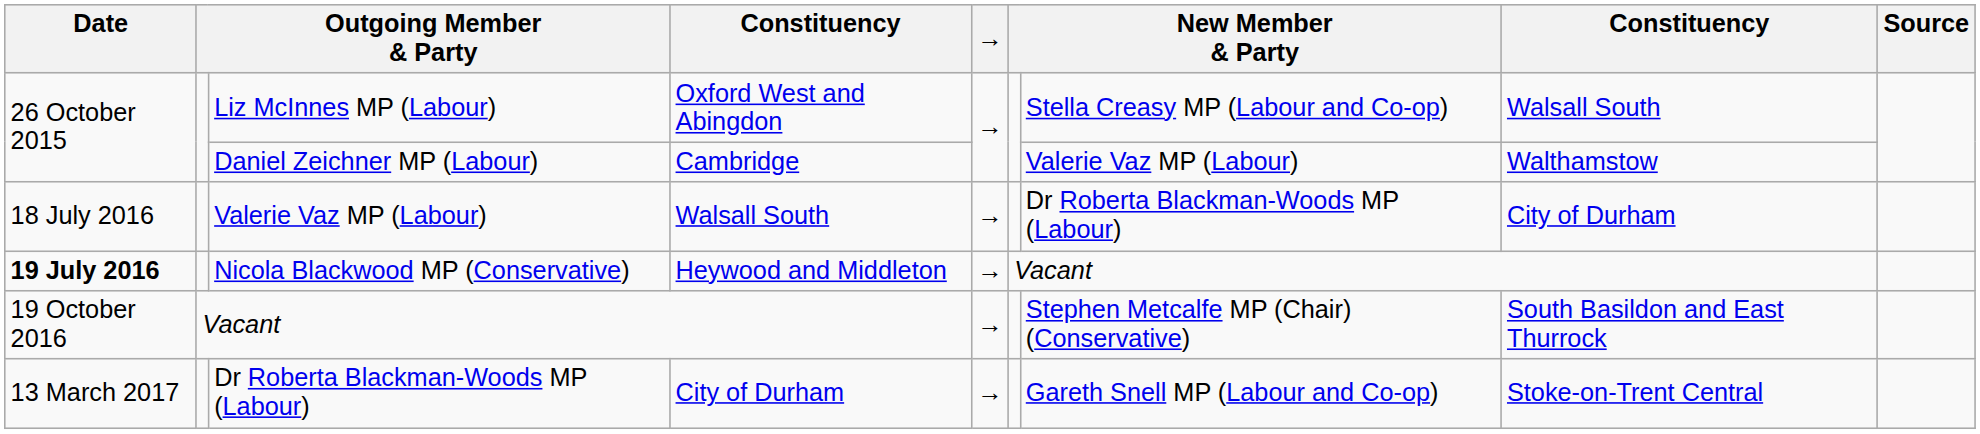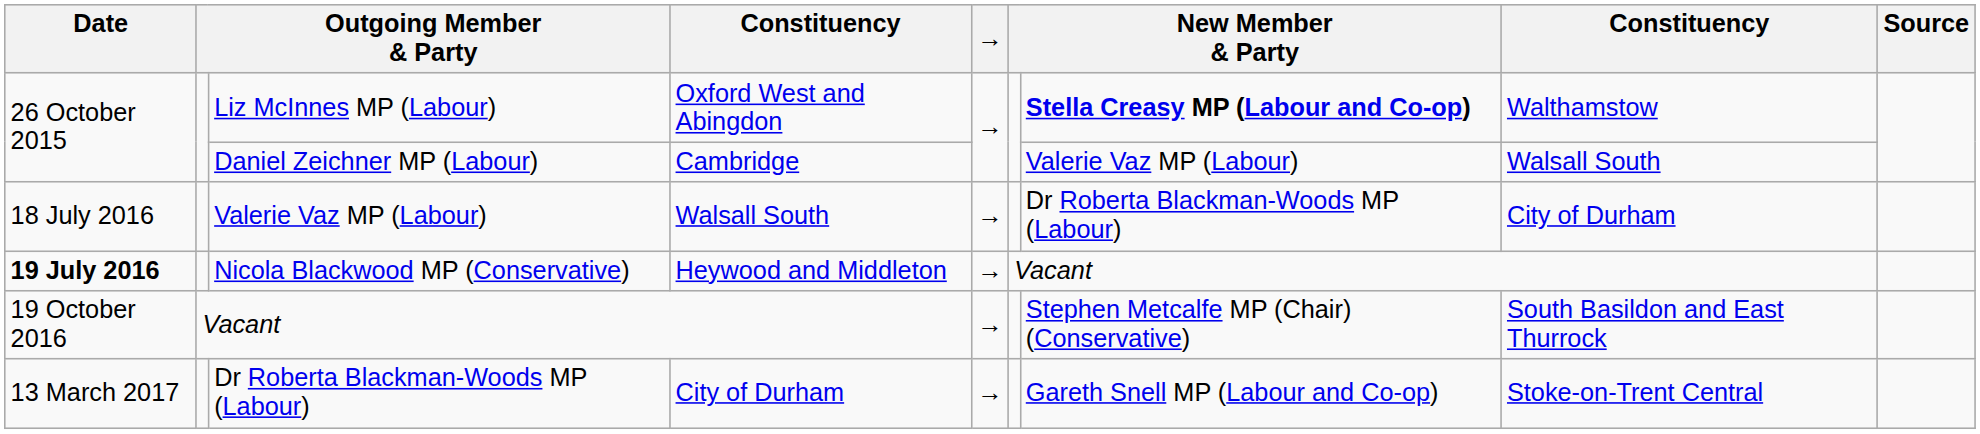(1237, 107) normal -> (1248, 107) bold
(1584, 107) Walsall South -> (1582, 107) Walthamstow
(1582, 161) Walthamstow -> (1584, 161) Walsall South
